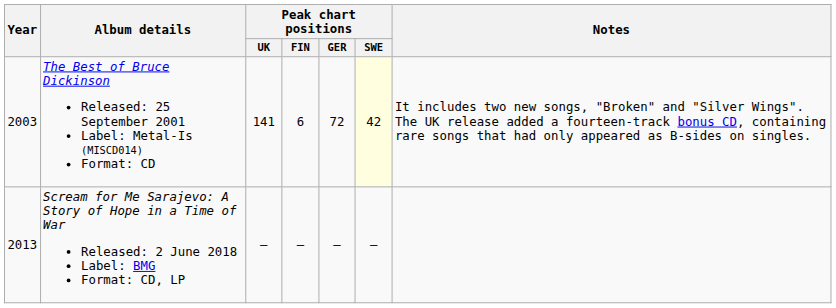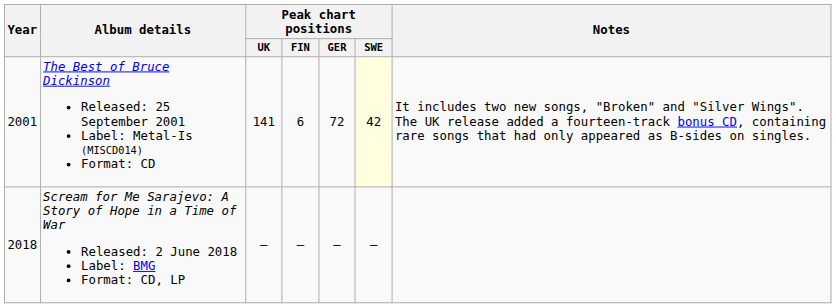(22, 122) 2003 -> (22, 122) 2001
(22, 245) 2013 -> (22, 245) 2018
